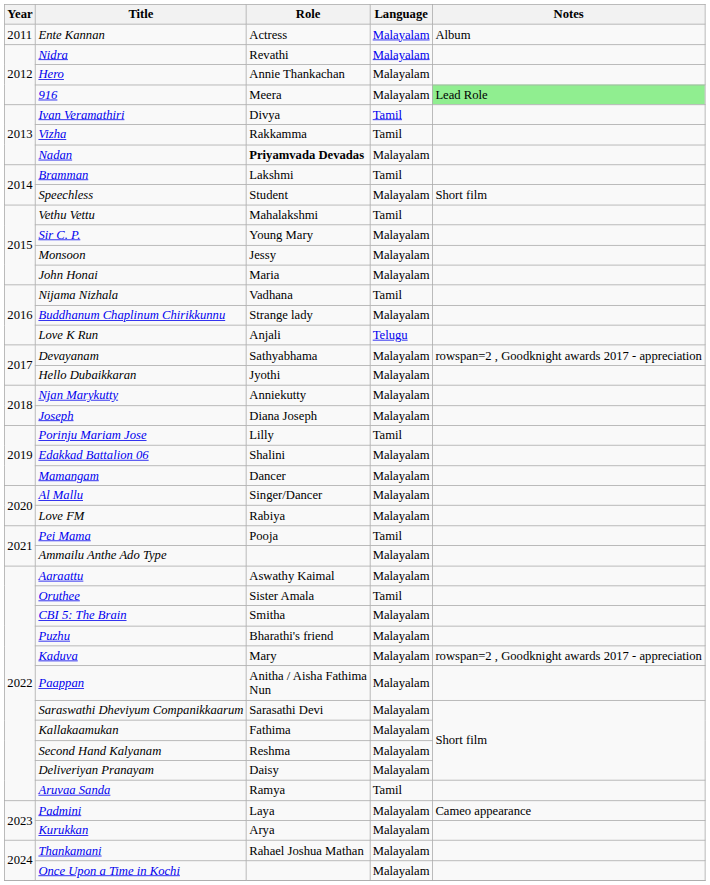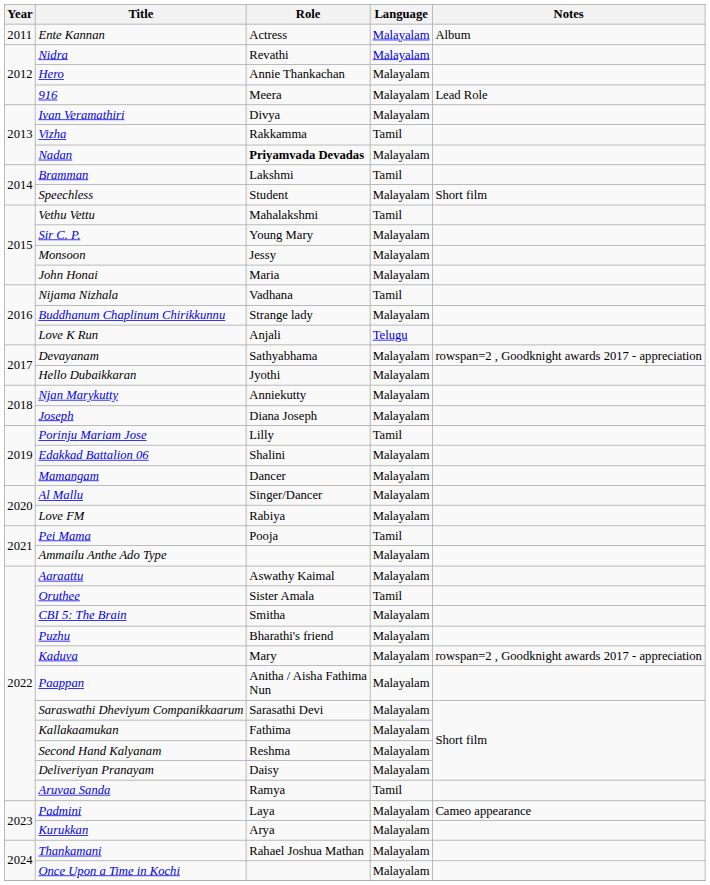(462, 94) lightgreen background -> (462, 94) no background
(387, 114) Tamil -> (401, 114) Malayalam
